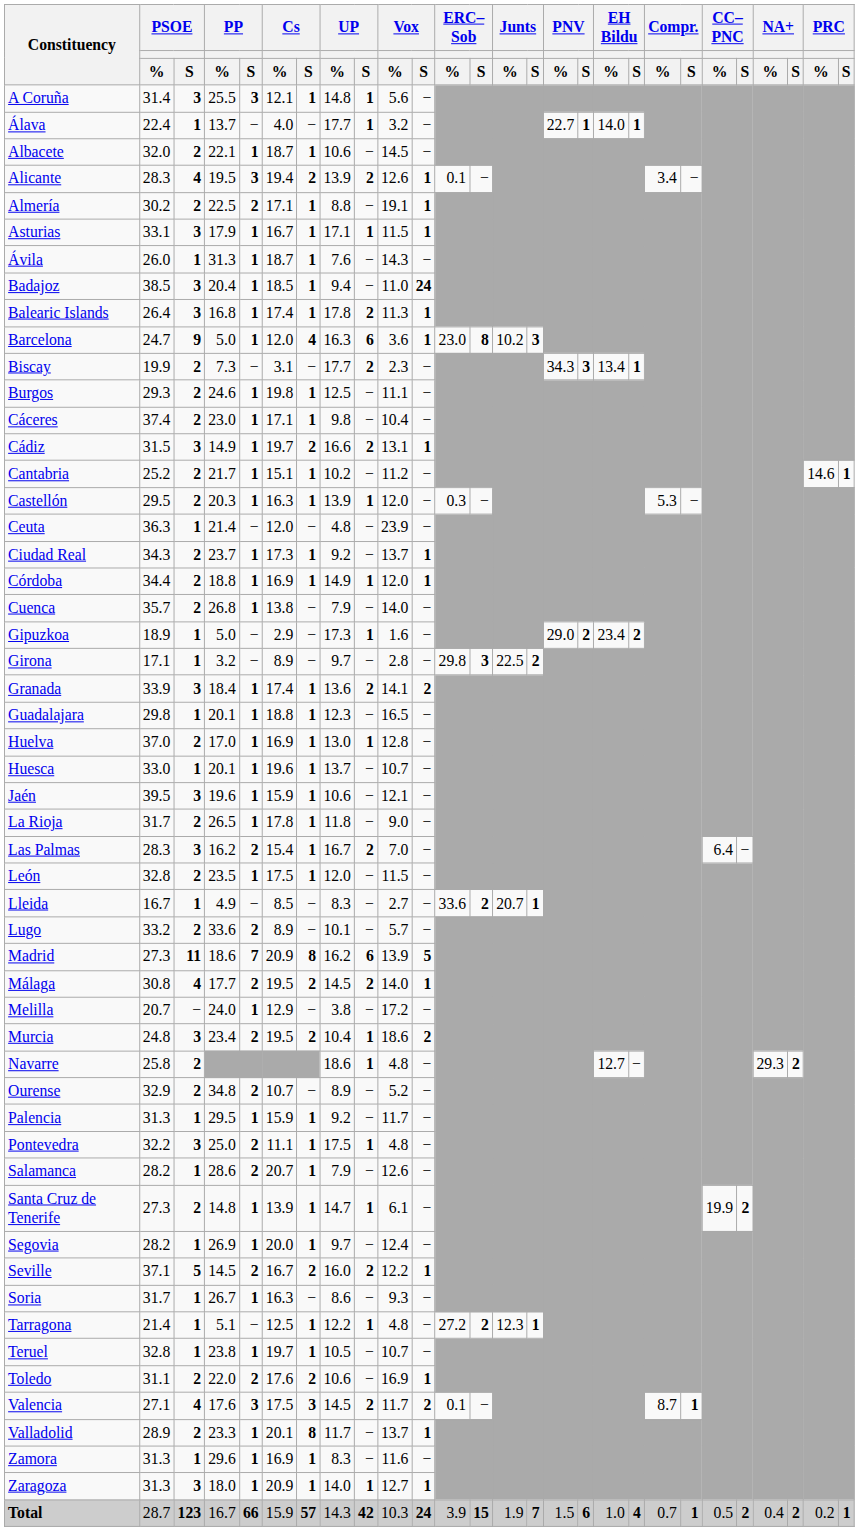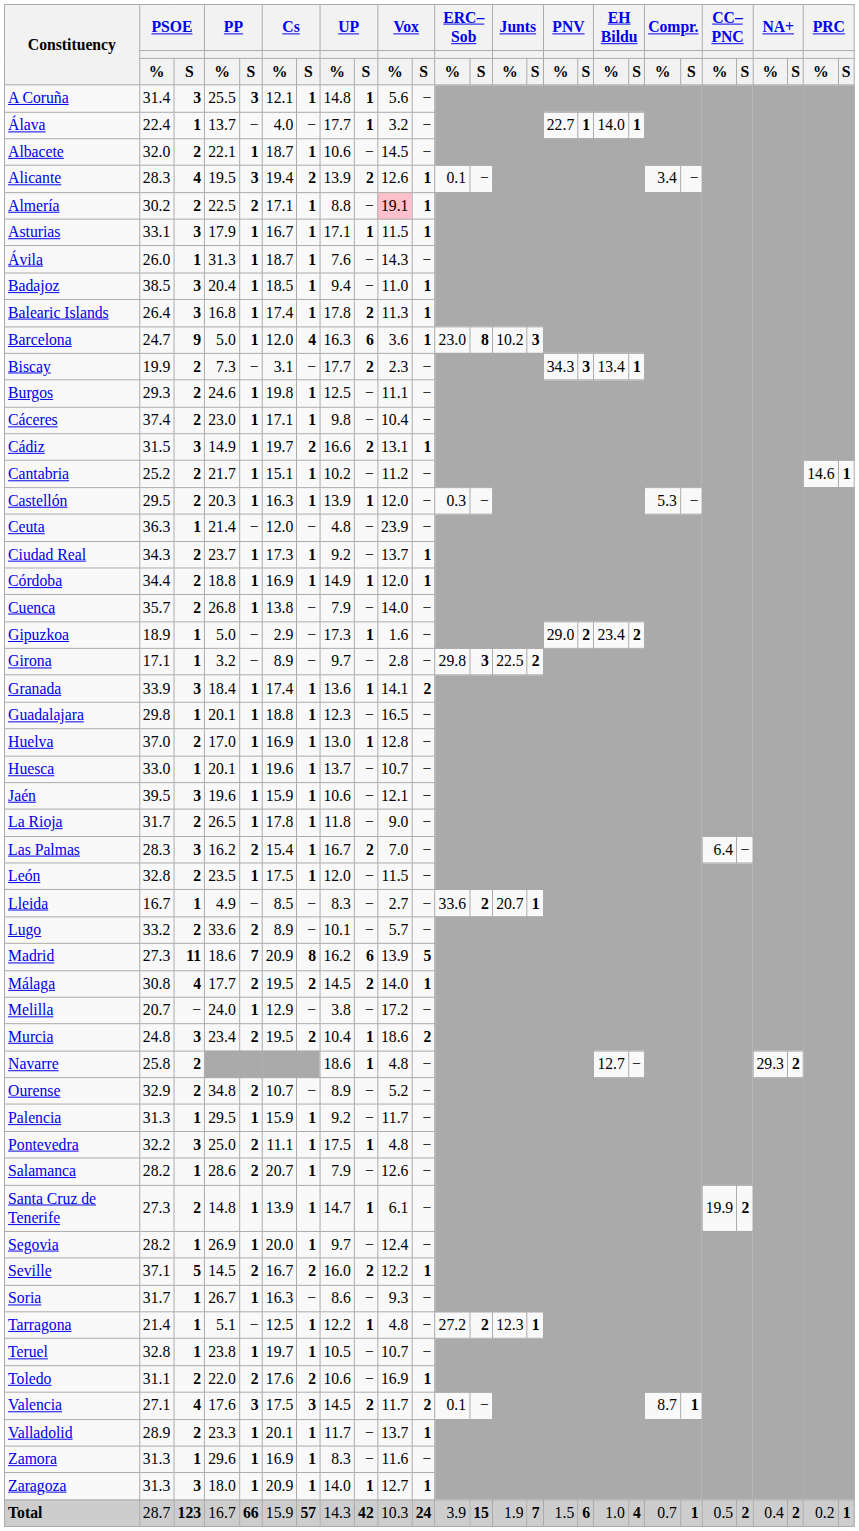(395, 205) no background -> (395, 205) pink background
(424, 286) 24 -> (427, 286) 1
(370, 688) 2 -> (370, 688) 1
(312, 1432) 8 -> (312, 1432) 1
